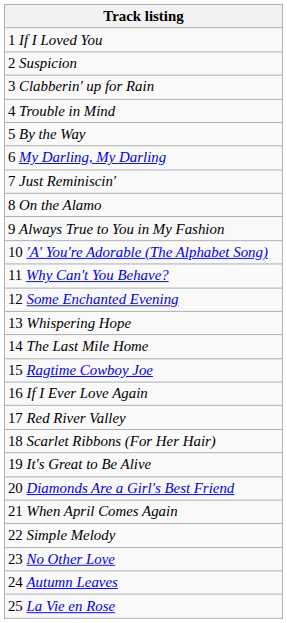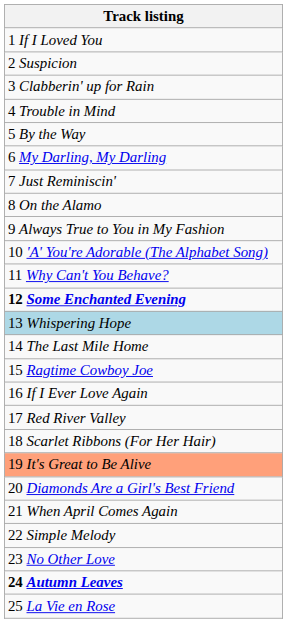(93, 299) normal -> (97, 299) bold
(69, 323) no background -> (69, 323) lightblue background
(80, 464) no background -> (80, 464) lightsalmon background
(63, 582) normal -> (65, 582) bold
